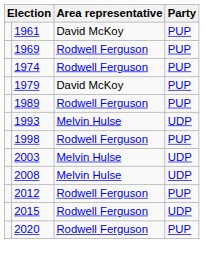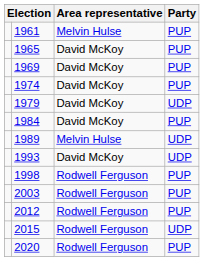(90, 31) David McKoy -> (89, 31) Melvin Hulse
+ row: (27, 49)
(102, 49) Rodwell Ferguson -> (90, 67) David McKoy
(102, 67) Rodwell Ferguson -> (90, 85) David McKoy
(179, 85) PUP -> (180, 103) UDP
+ row: (27, 121)
(102, 103) Rodwell Ferguson -> (89, 139) Melvin Hulse
(179, 103) PUP -> (180, 139) UDP
(89, 121) Melvin Hulse -> (90, 157) David McKoy
(89, 157) Melvin Hulse -> (102, 193) Rodwell Ferguson
(180, 157) UDP -> (179, 193) PUP
- row: (27, 175)
